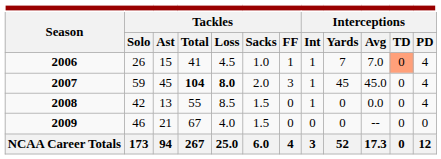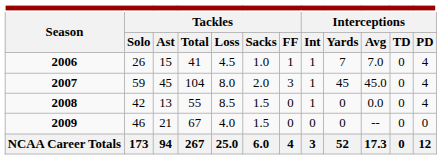(402, 62) lightsalmon background -> (402, 62) no background
(195, 83) bold -> (195, 83) normal
(227, 83) bold -> (227, 83) normal
